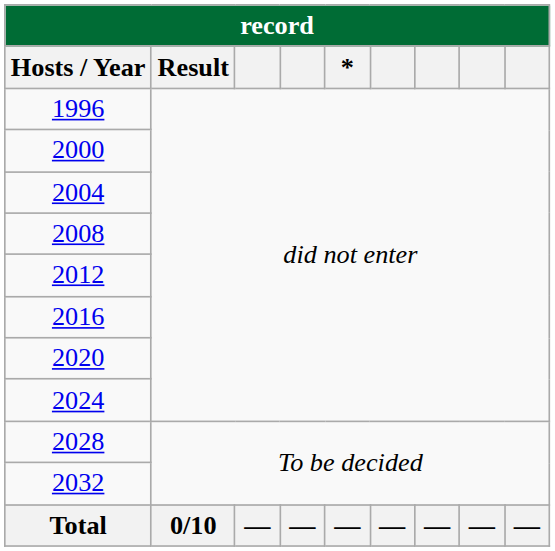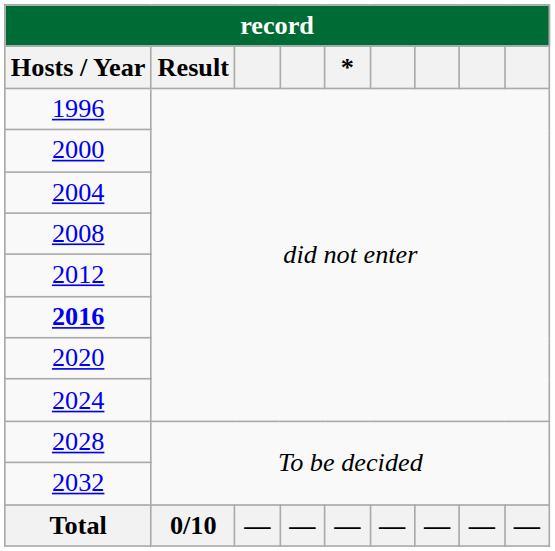(78, 316) normal -> (78, 316) bold
